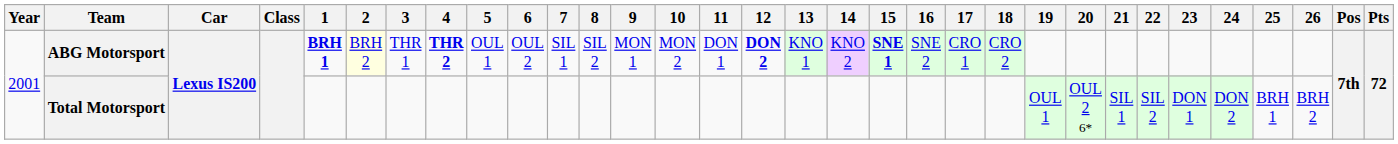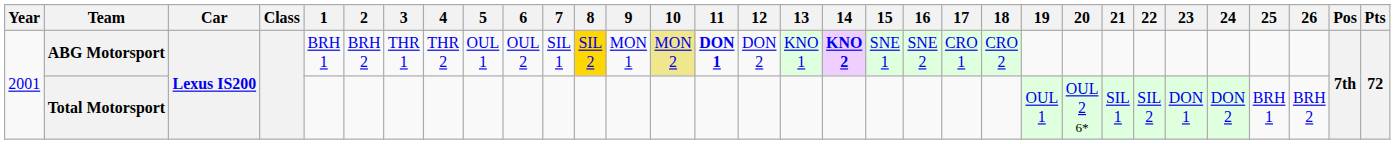(325, 52) bold -> (324, 52) normal
(366, 52) lightyellow background -> (364, 52) no background
(446, 52) bold -> (443, 52) normal
(595, 52) no background -> (590, 52) gold background
(678, 52) no background -> (673, 52) khaki background
(721, 52) normal -> (717, 52) bold
(763, 52) bold -> (759, 52) normal
(848, 52) normal -> (844, 52) bold
(888, 52) bold -> (885, 52) normal
